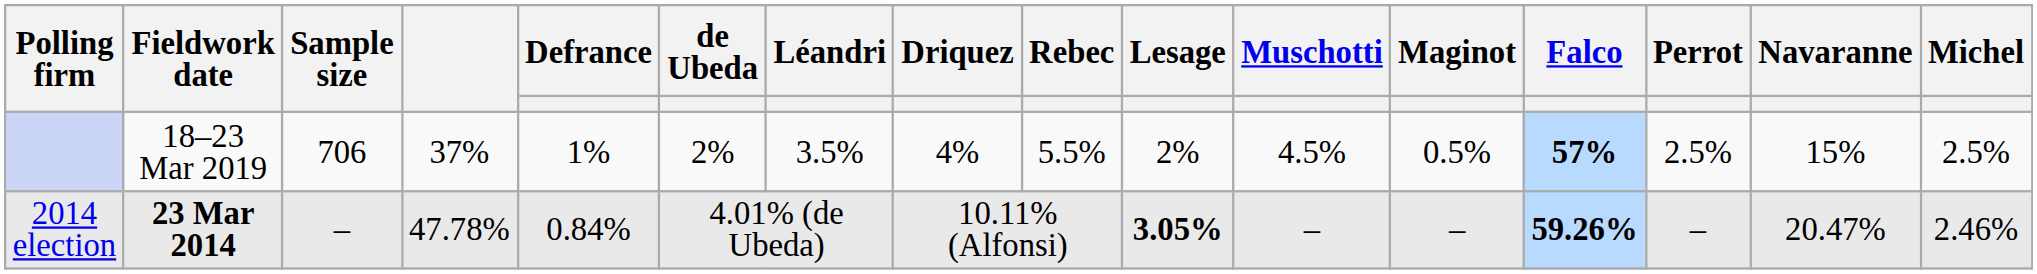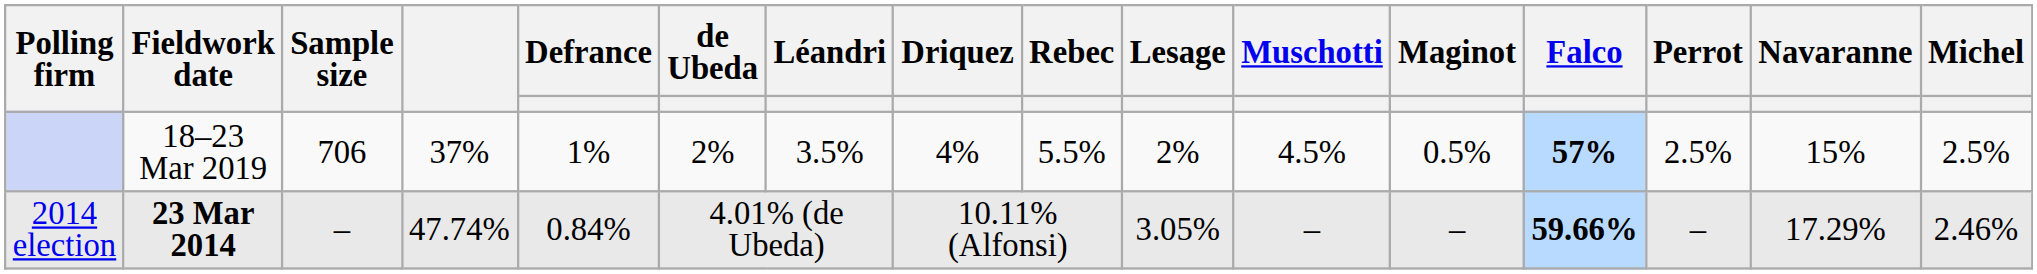(459, 230) 47.78% -> (459, 230) 47.74%
(1178, 230) bold -> (1178, 230) normal
(1584, 230) 59.26% -> (1584, 230) 59.66%
(1835, 230) 20.47% -> (1835, 230) 17.29%
